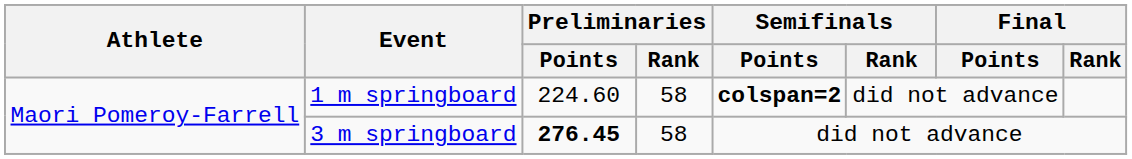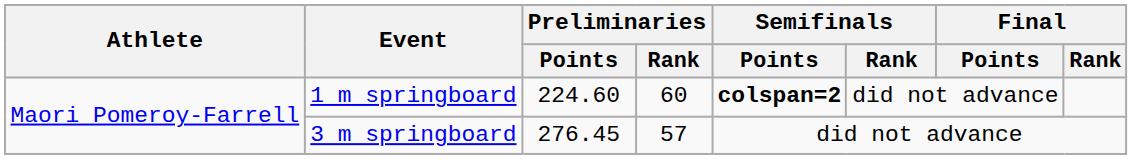(674, 97) 58 -> (674, 97) 60
(579, 135) bold -> (579, 135) normal
(674, 135) 58 -> (674, 135) 57
